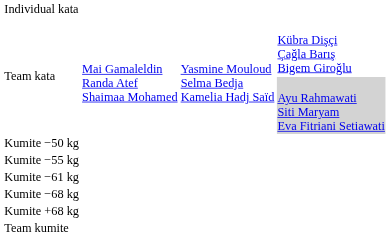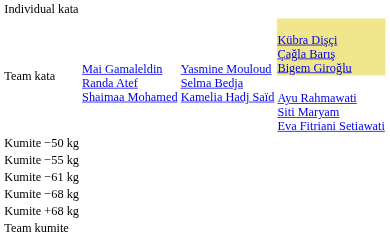(315, 54) no background -> (315, 54) khaki background
(331, 112) lightgrey background -> (331, 112) no background
